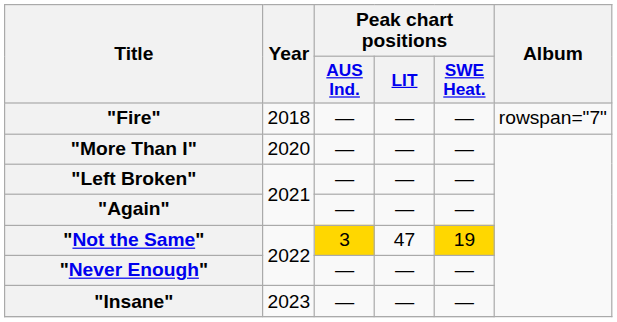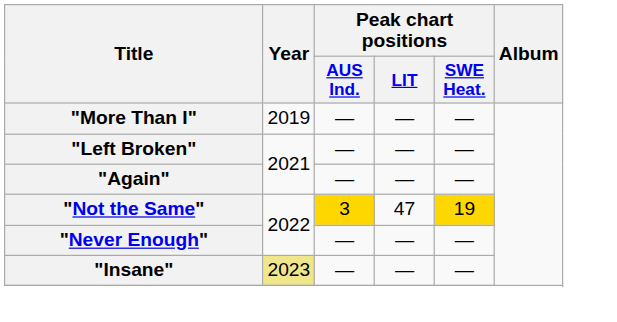- row: (134, 118)
(289, 148) 2020 -> (289, 118) 2019
(289, 300) no background -> (289, 270) khaki background
